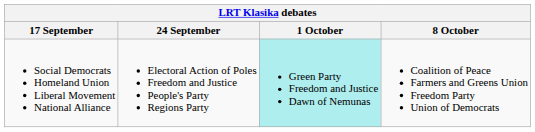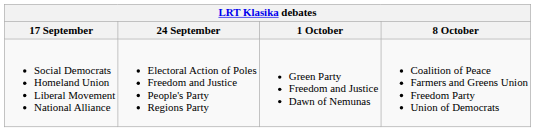(320, 89) paleturquoise background -> (320, 89) no background
